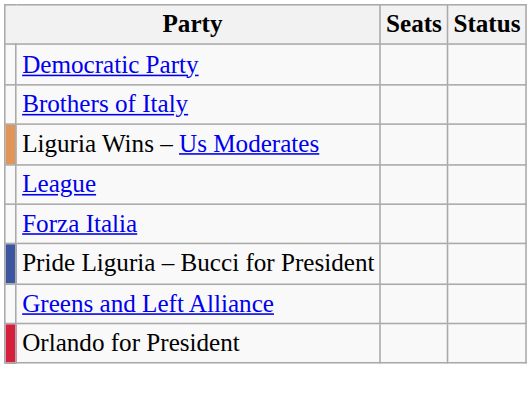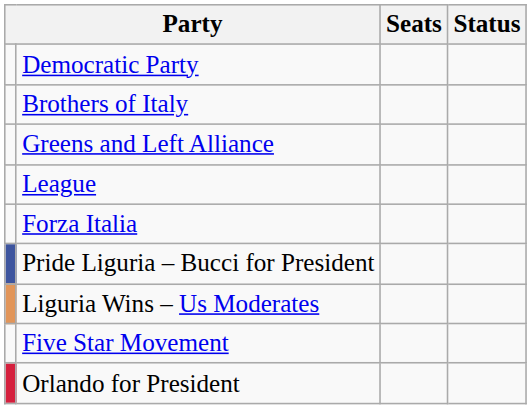rows swapped: (171, 143) <-> (148, 303)
+ row: (125, 343)
